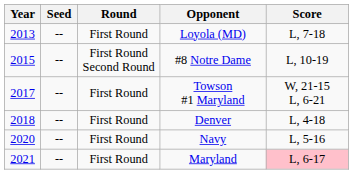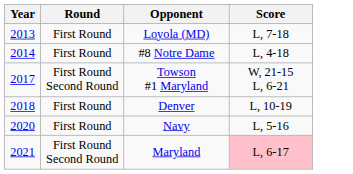- column: (59, 14)
(23, 60) 2015 -> (23, 53) 2014
(119, 60) First Round Second Round -> (82, 53) First Round
(307, 60) L, 10-19 -> (271, 53) L, 4-18
(119, 93) First Round -> (82, 79) First Round Second Round
(307, 120) L, 4-18 -> (271, 106) L, 10-19
(119, 159) First Round -> (82, 152) First Round Second Round
